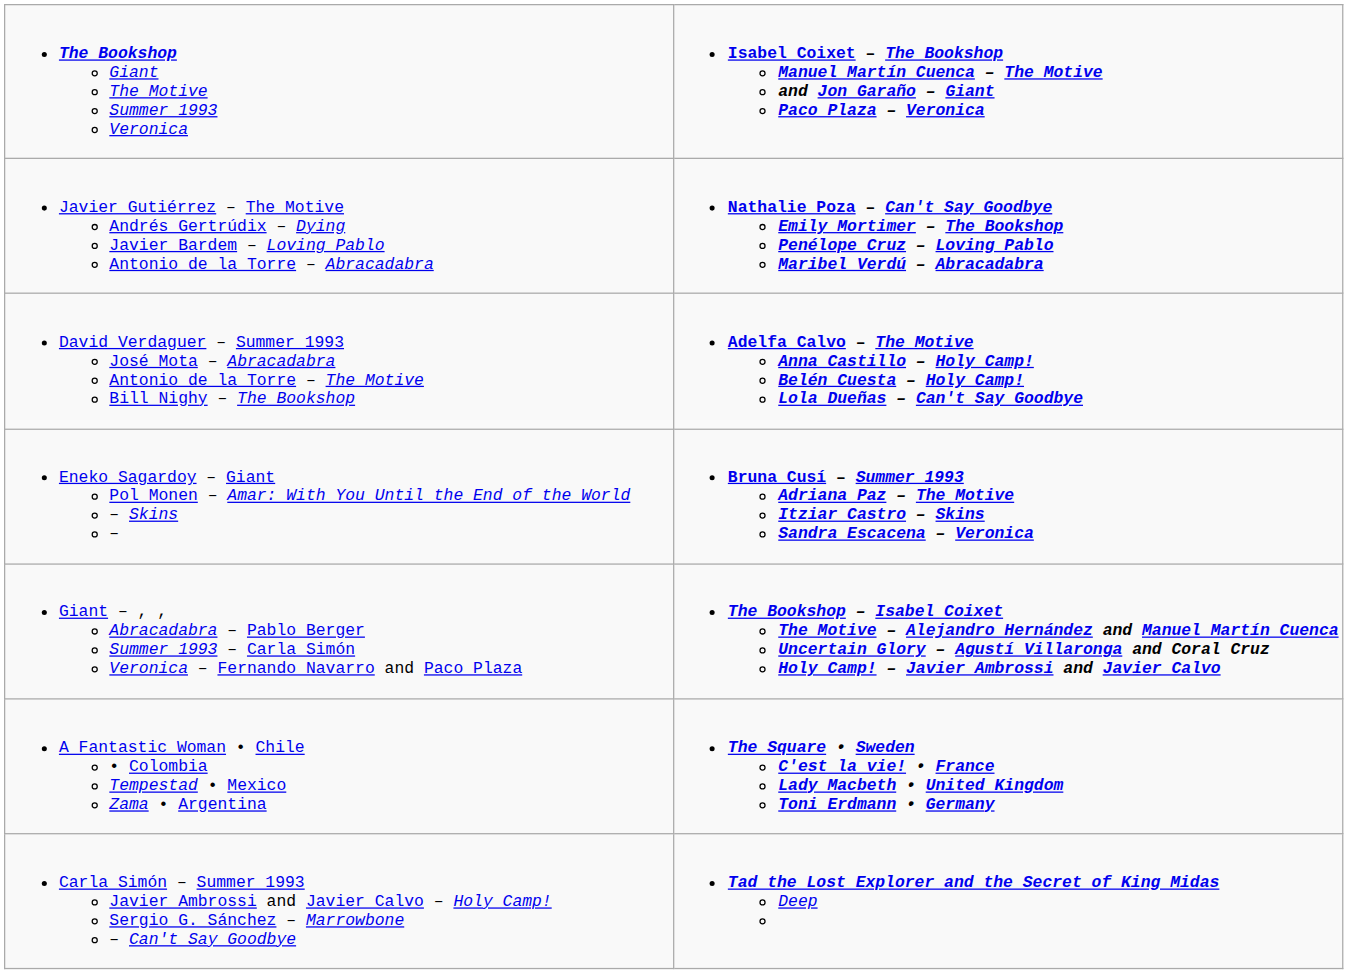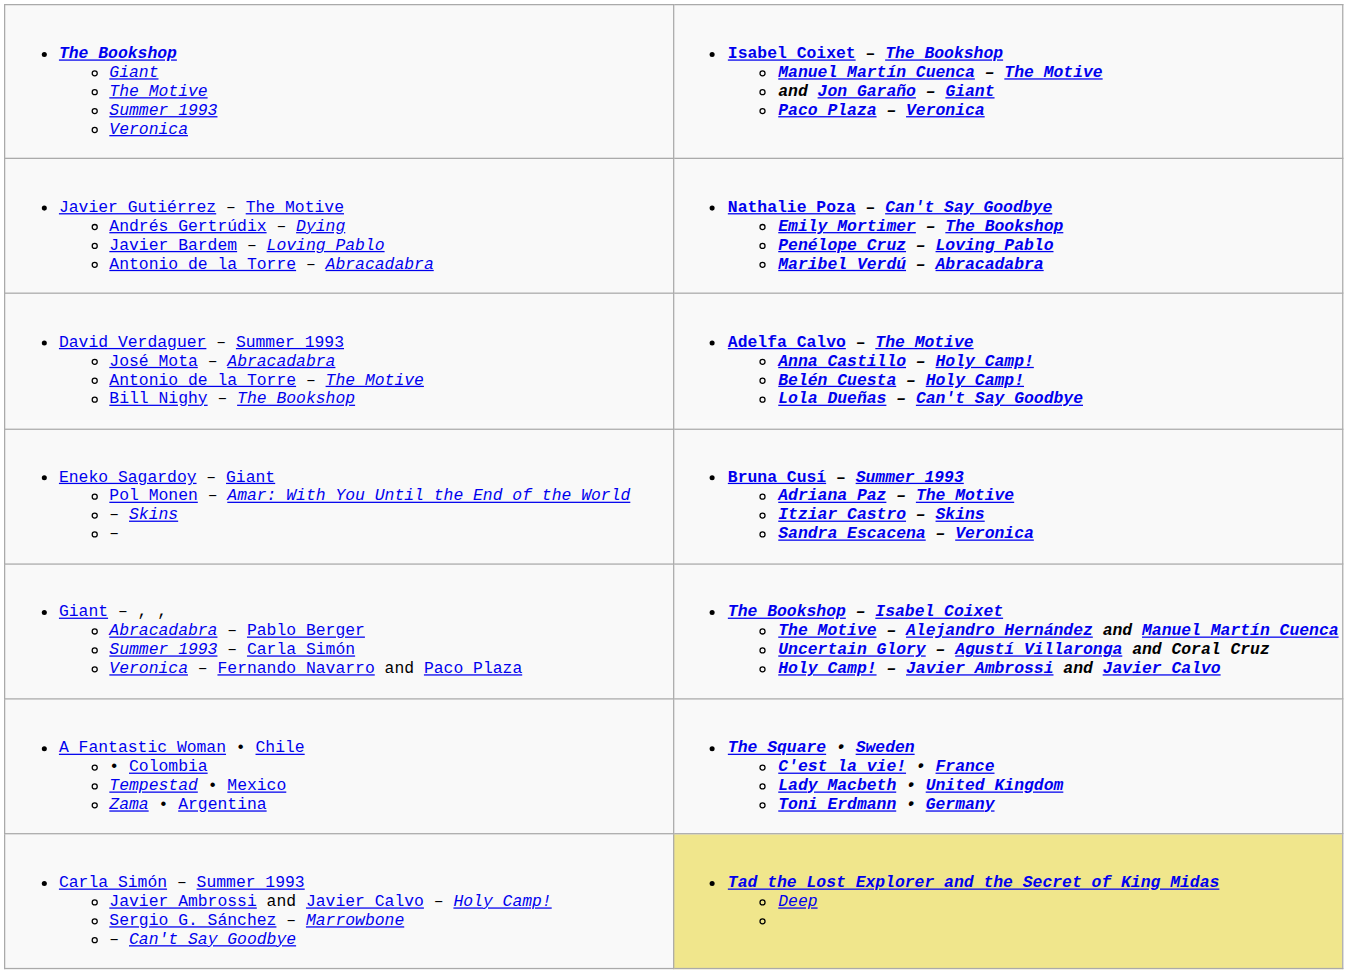(1008, 901) no background -> (1008, 901) khaki background
